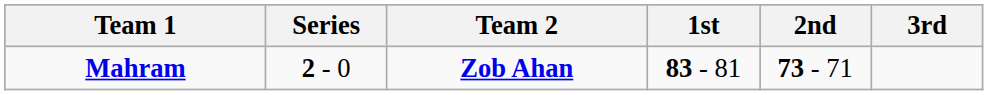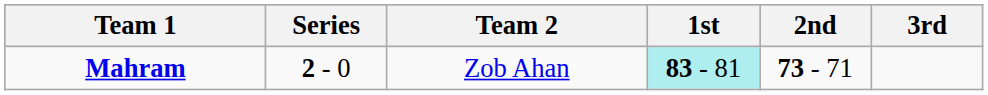(517, 67) bold -> (517, 67) normal
(703, 67) no background -> (703, 67) paleturquoise background
